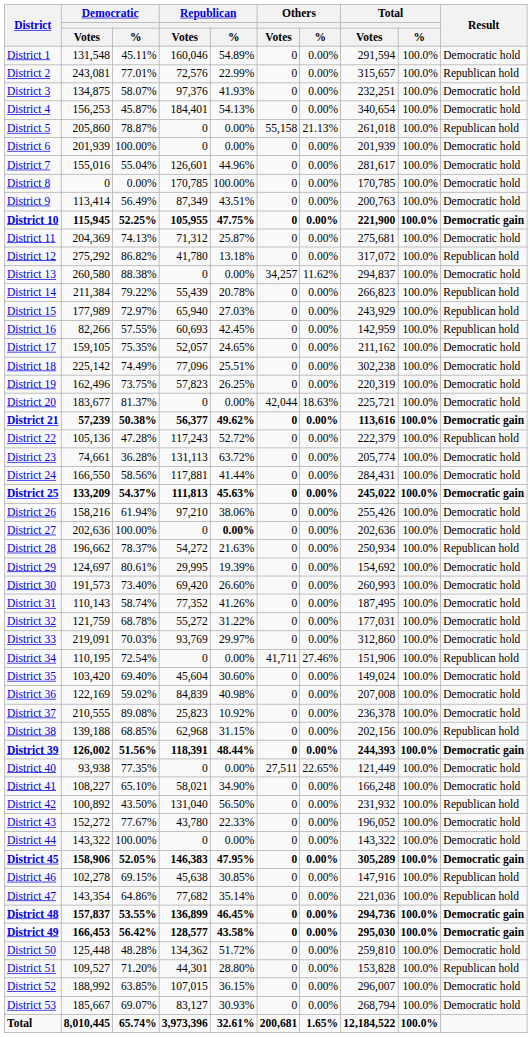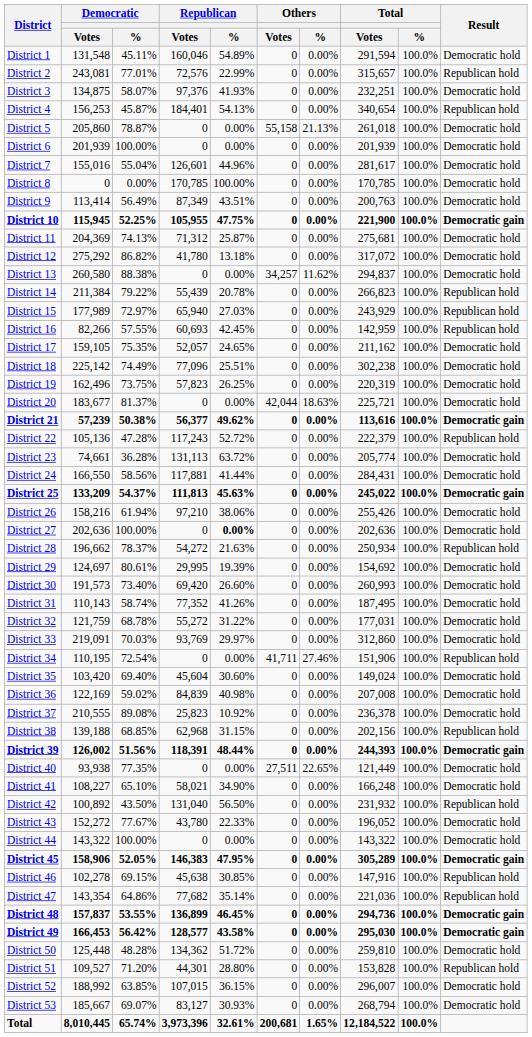(482, 110) Democratic hold -> (481, 110) Republican hold
(481, 128) Republican hold -> (482, 128) Democratic hold
(481, 256) Republican hold -> (482, 256) Democratic hold
